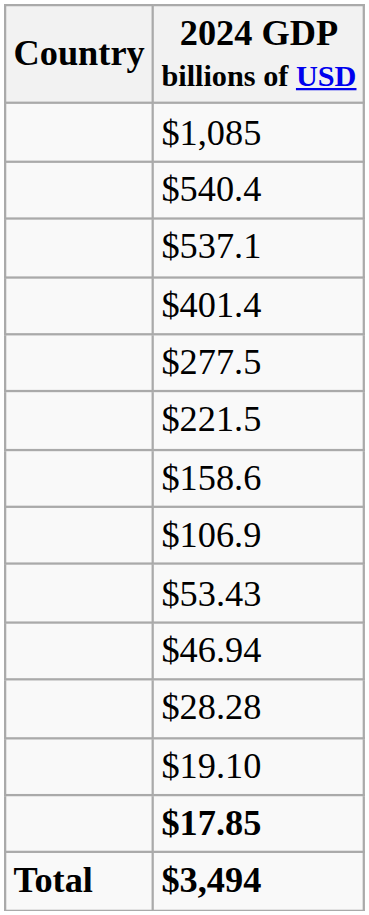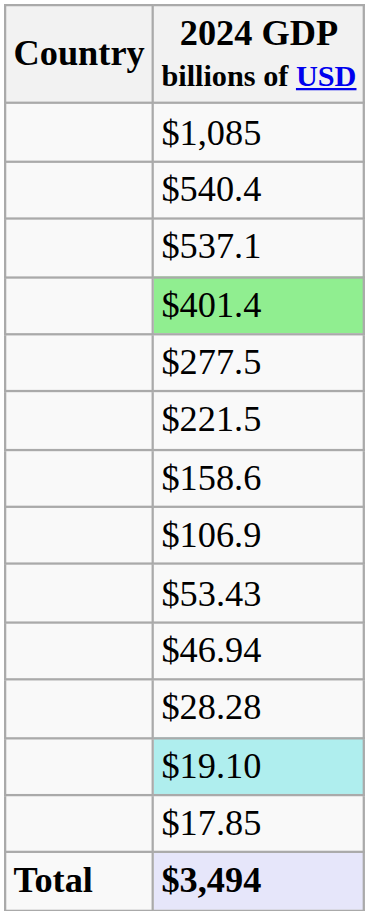(211, 304) no background -> (211, 304) lightgreen background
(211, 765) no background -> (211, 765) paleturquoise background
(211, 822) bold -> (211, 822) normal
(211, 880) no background -> (211, 880) lavender background
